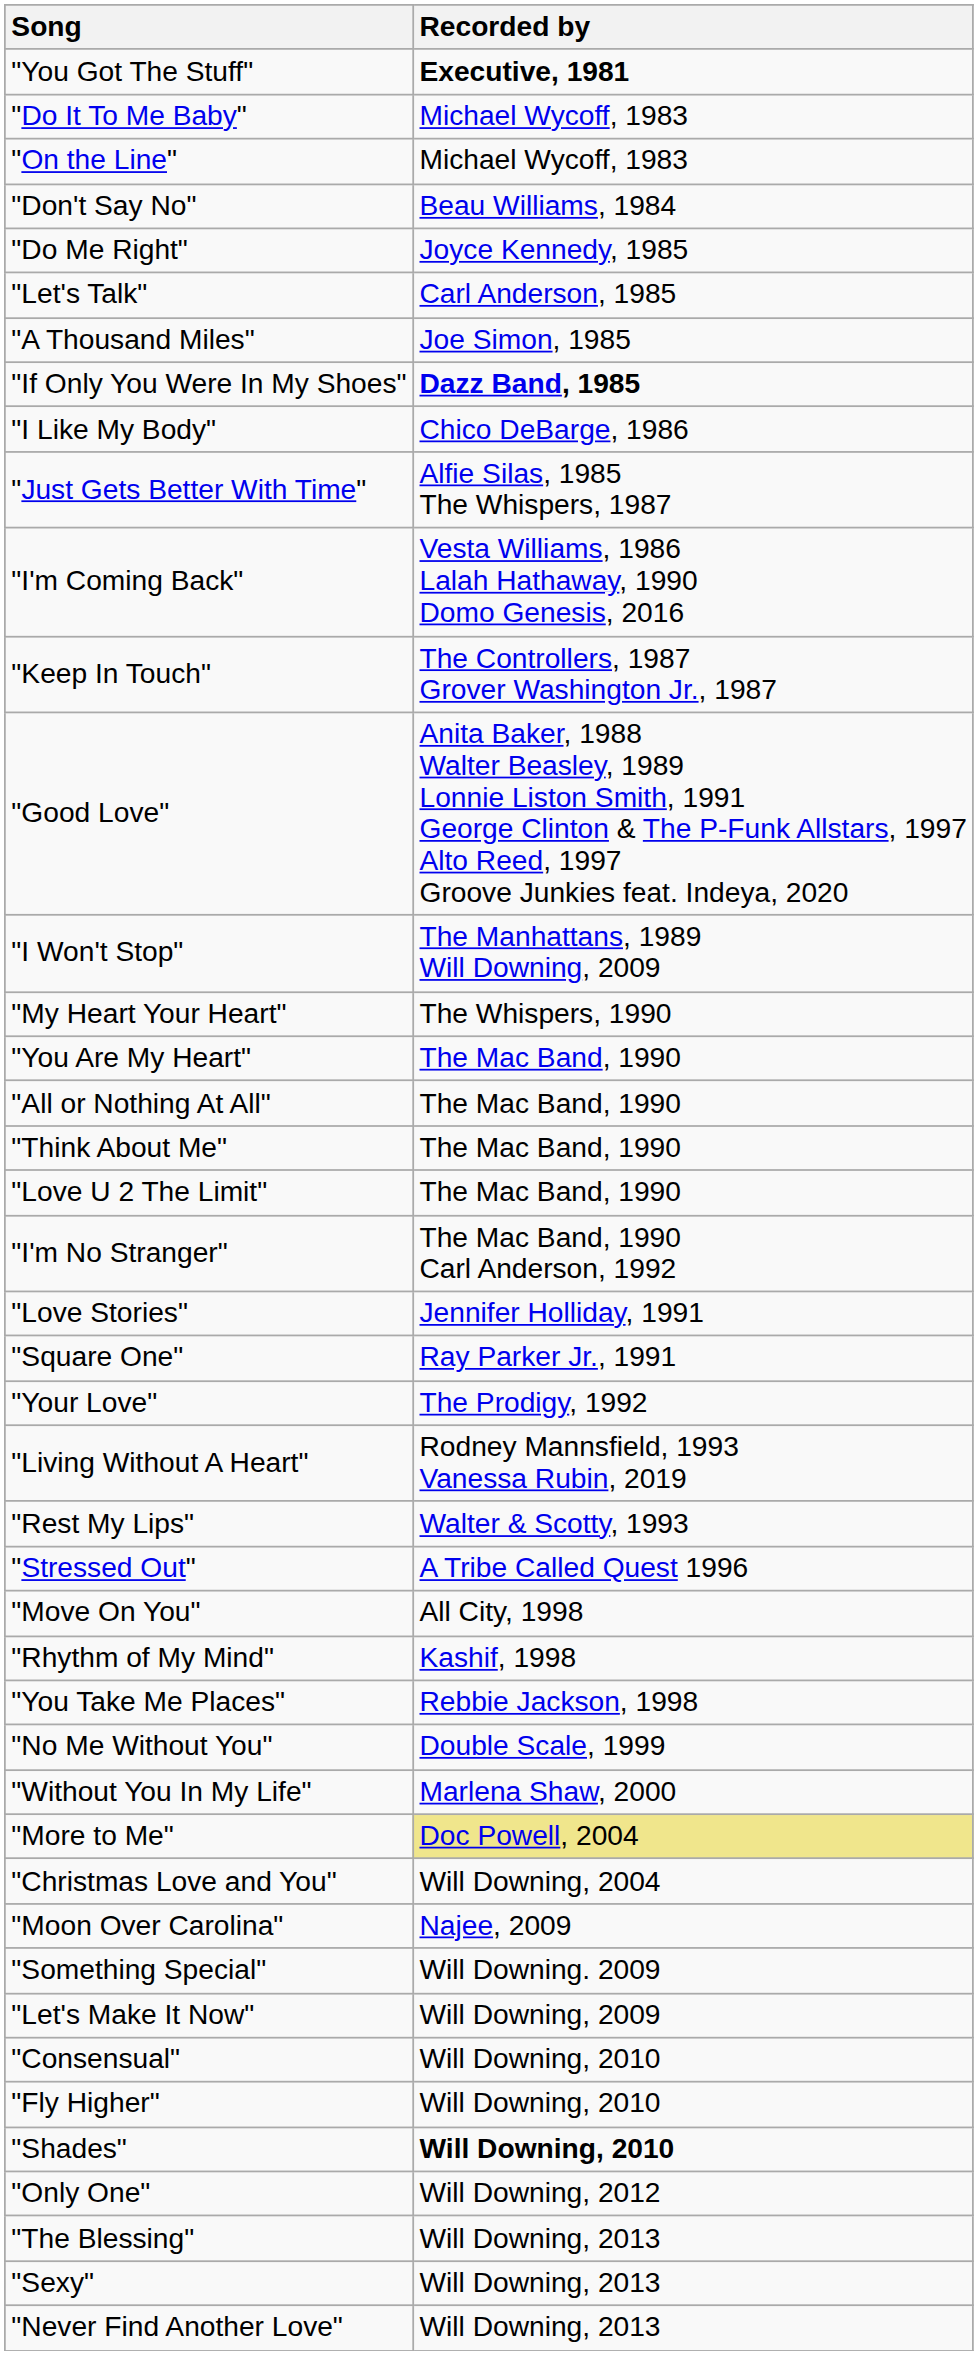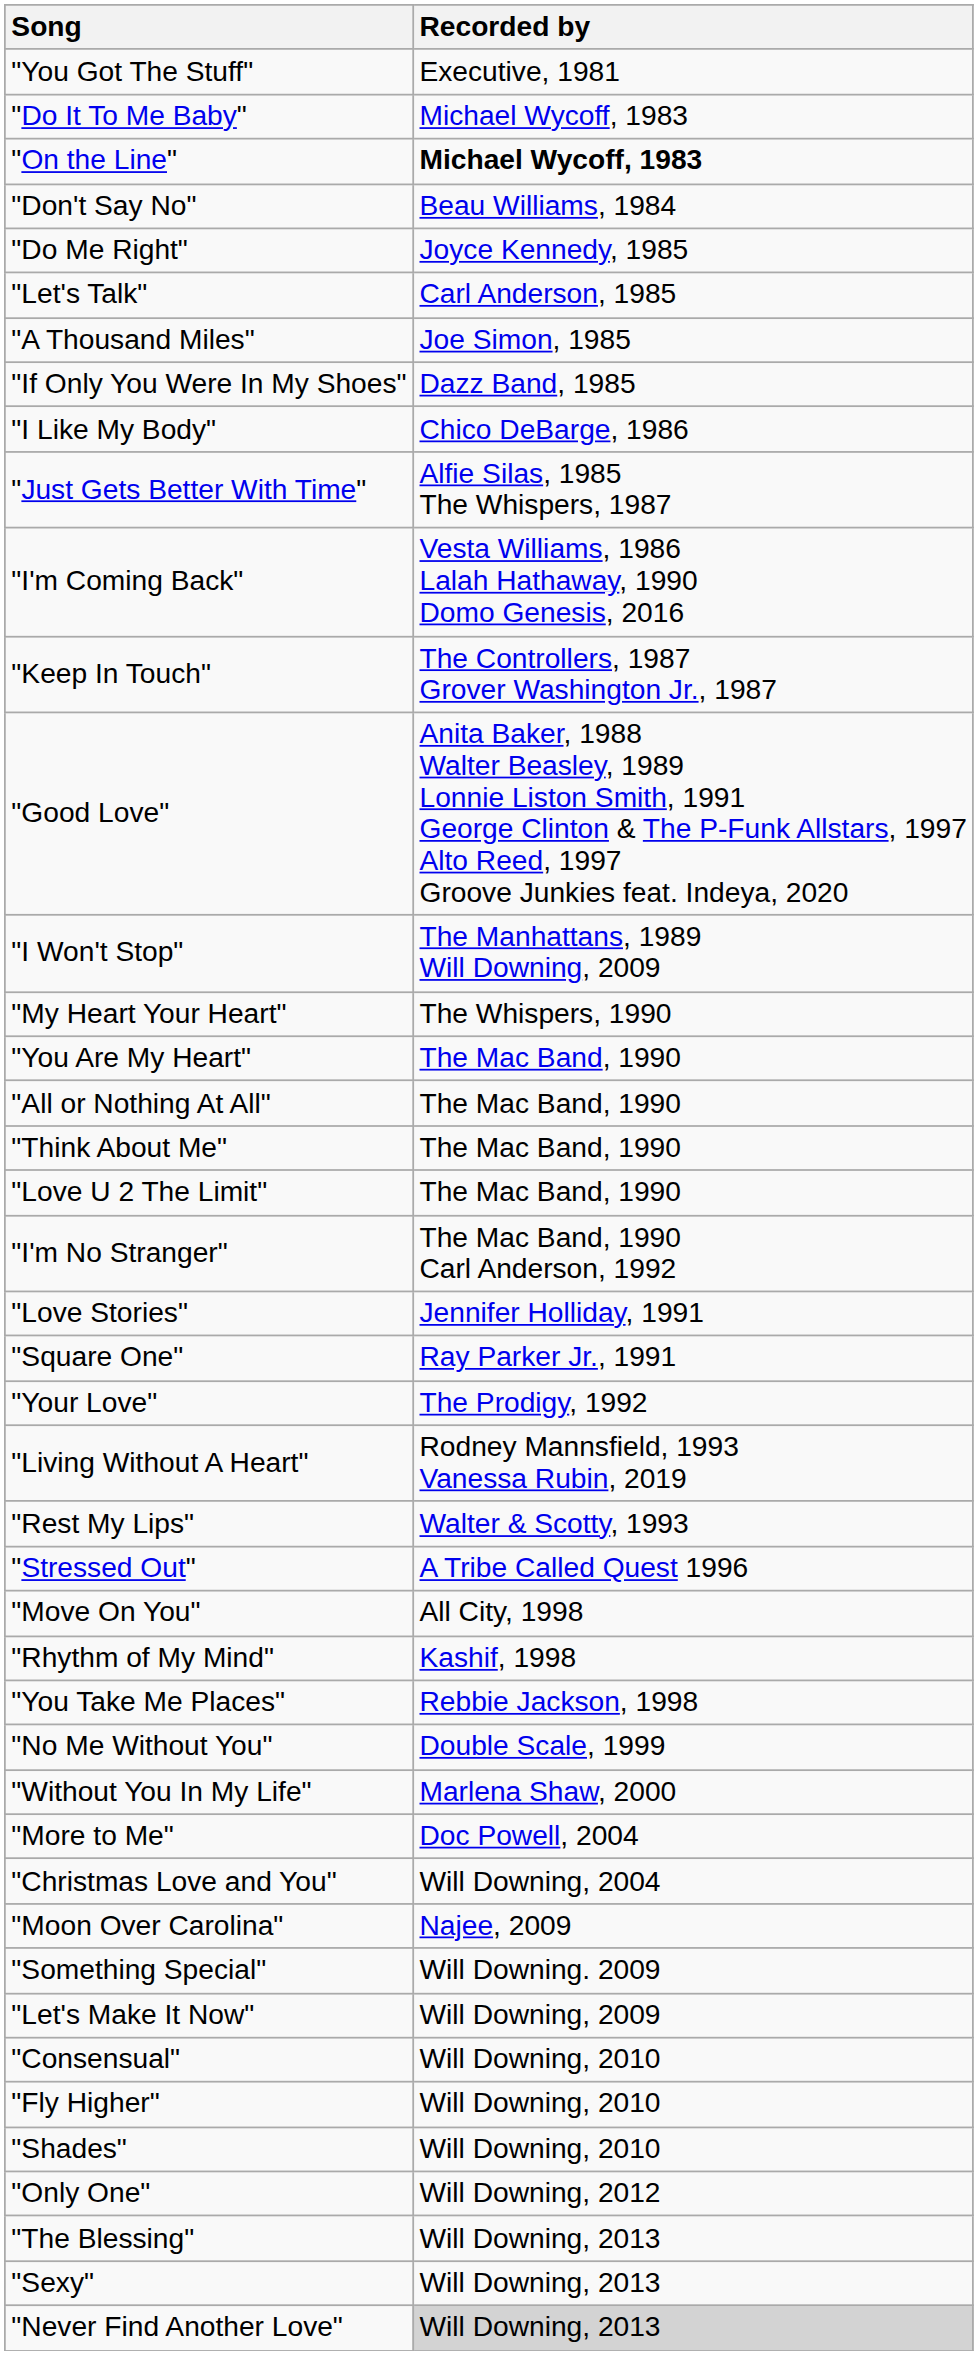(524, 71) bold -> (520, 71) normal
(554, 160) normal -> (561, 160) bold
(530, 384) bold -> (528, 384) normal
(529, 1836) khaki background -> (529, 1836) no background
(547, 2148) bold -> (540, 2148) normal
(540, 2327) no background -> (540, 2327) lightgrey background
